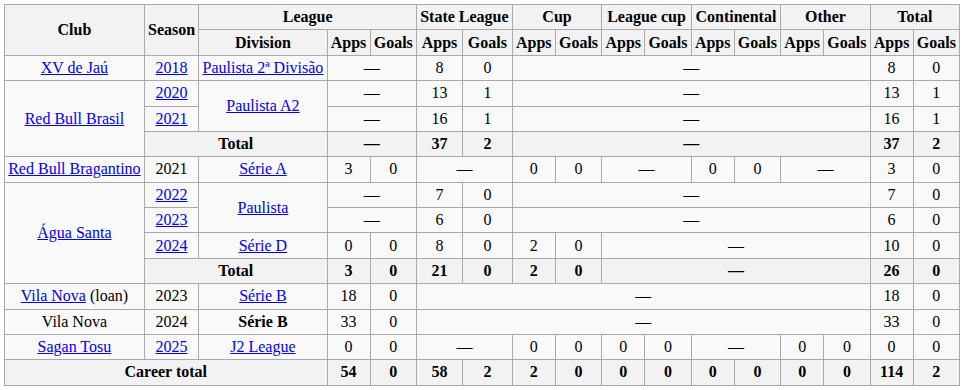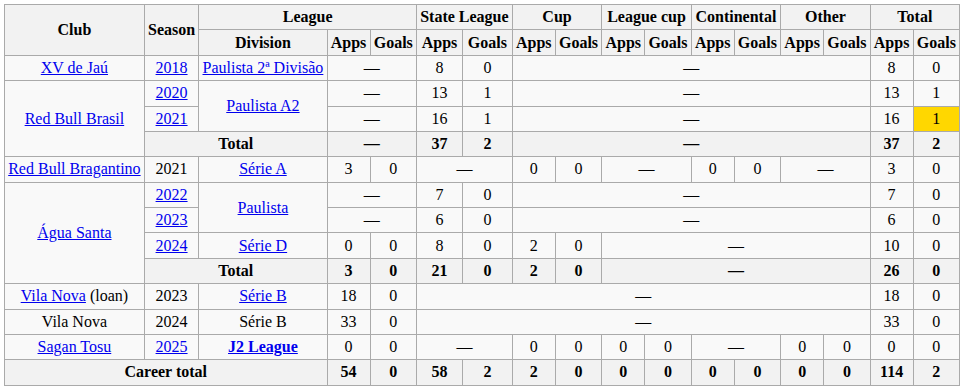(936, 118) no background -> (936, 118) gold background
(263, 321) bold -> (263, 321) normal
(263, 347) normal -> (263, 347) bold
